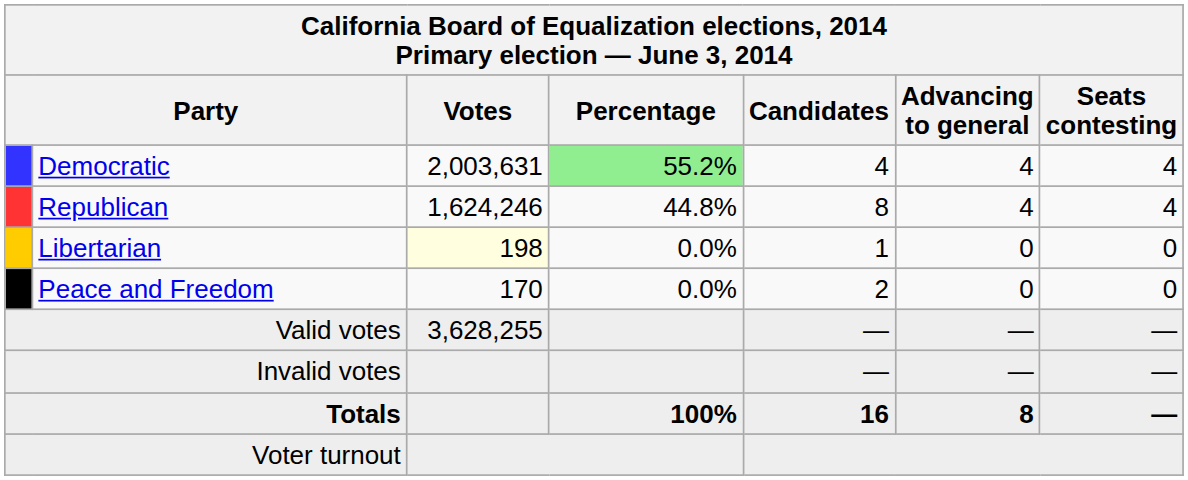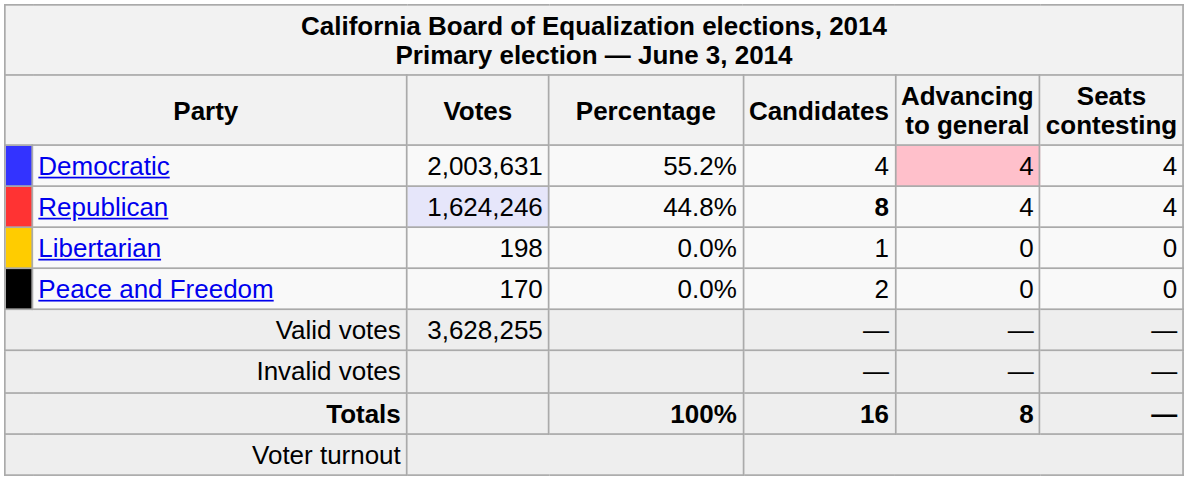(700, 166) lightgreen background -> (700, 166) no background
(1027, 166) no background -> (1027, 166) pink background
(485, 207) no background -> (485, 207) lavender background
(882, 207) normal -> (882, 207) bold
(521, 248) lightyellow background -> (521, 248) no background
